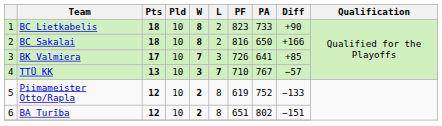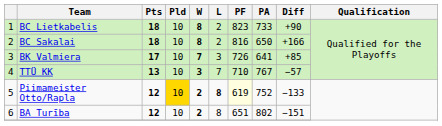(219, 72) bold -> (219, 72) normal
(178, 92) no background -> (178, 92) gold background
(219, 92) normal -> (219, 92) bold
(240, 92) no background -> (240, 92) lightyellow background
